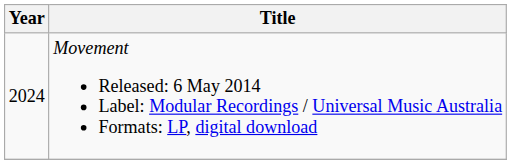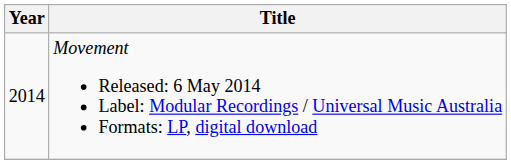(27, 96) 2024 -> (27, 96) 2014
